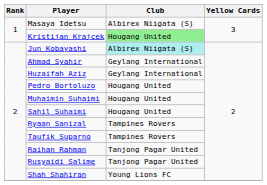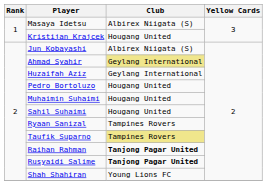(139, 35) lightgreen background -> (139, 35) no background
(151, 48) paleturquoise background -> (151, 48) no background
(155, 61) no background -> (155, 61) khaki background
(142, 136) no background -> (142, 136) khaki background
(153, 149) normal -> (153, 149) bold
(153, 161) normal -> (153, 161) bold
